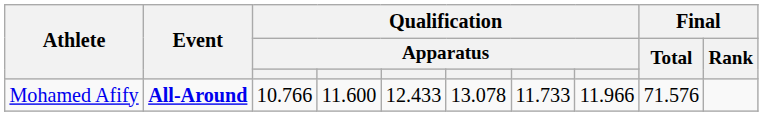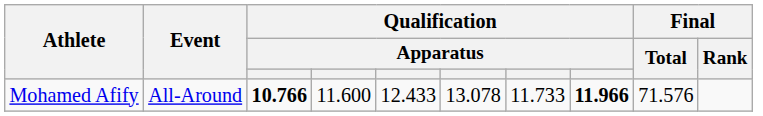(198, 95) bold -> (195, 95) normal
(285, 95) normal -> (279, 95) bold
(607, 95) normal -> (602, 95) bold
